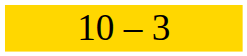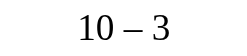(124, 27) gold background -> (124, 27) no background
